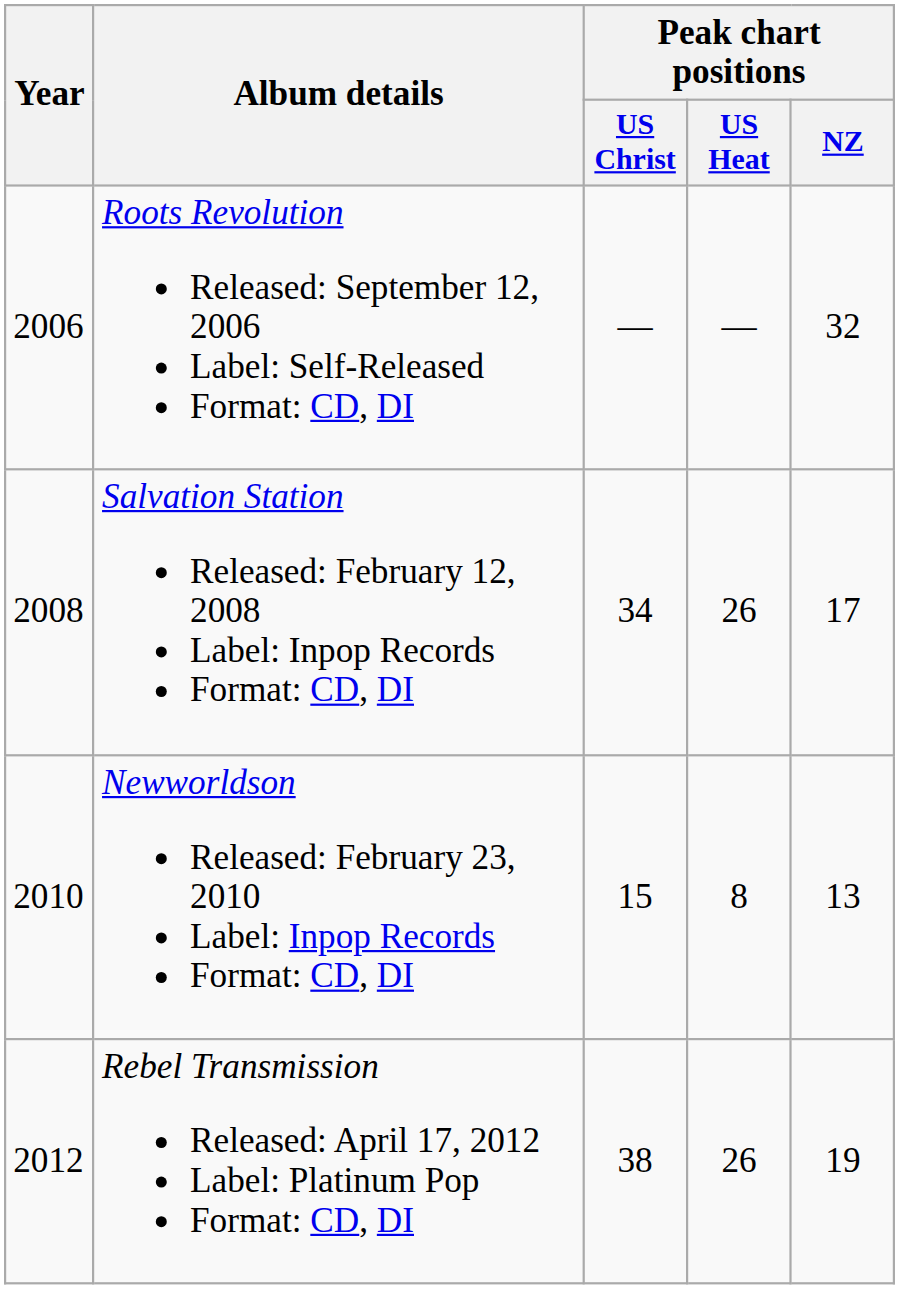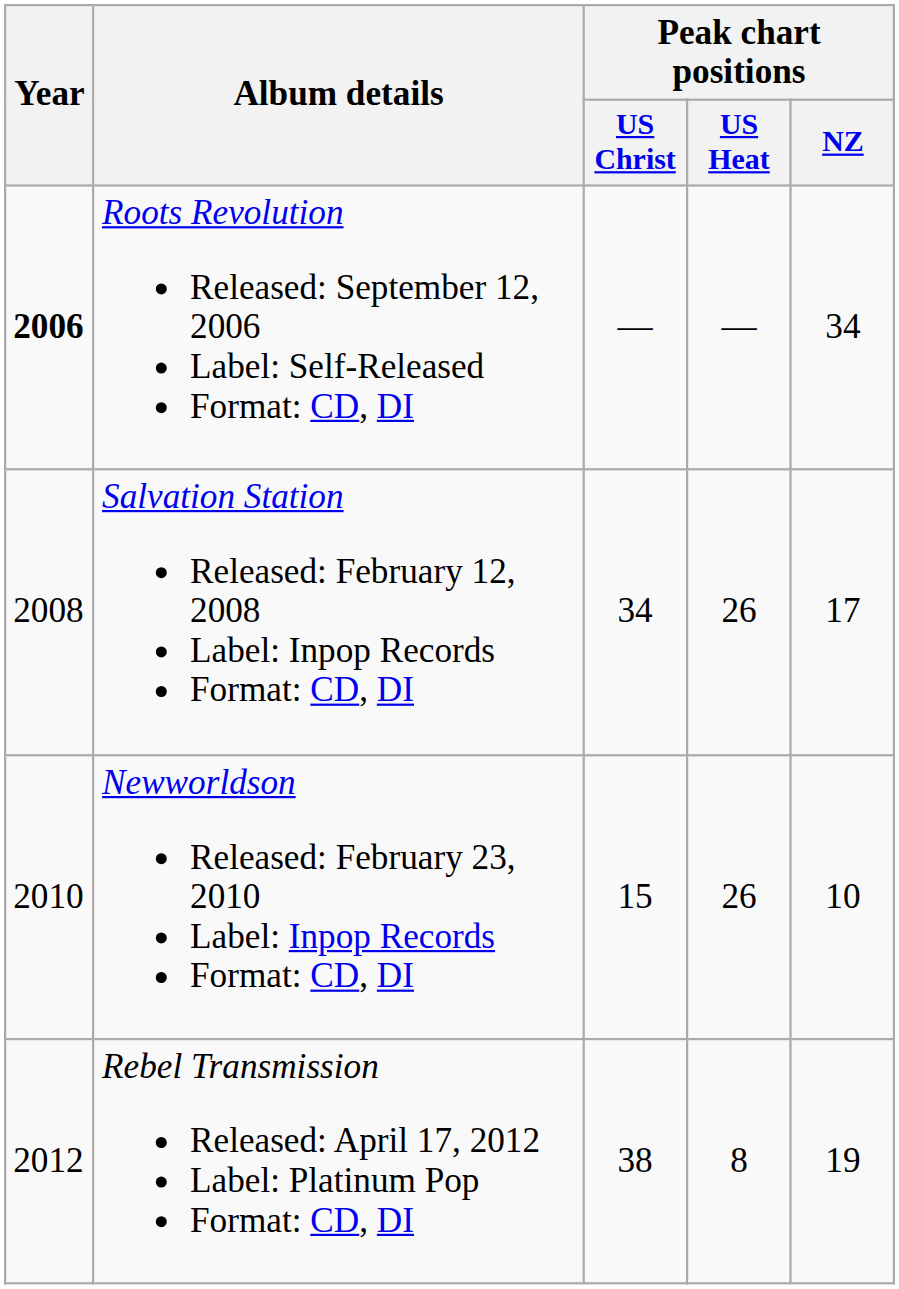(48, 326) normal -> (48, 326) bold
(843, 326) 32 -> (843, 326) 34
(739, 896) 8 -> (739, 896) 26
(843, 896) 13 -> (843, 896) 10
(739, 1160) 26 -> (739, 1160) 8
